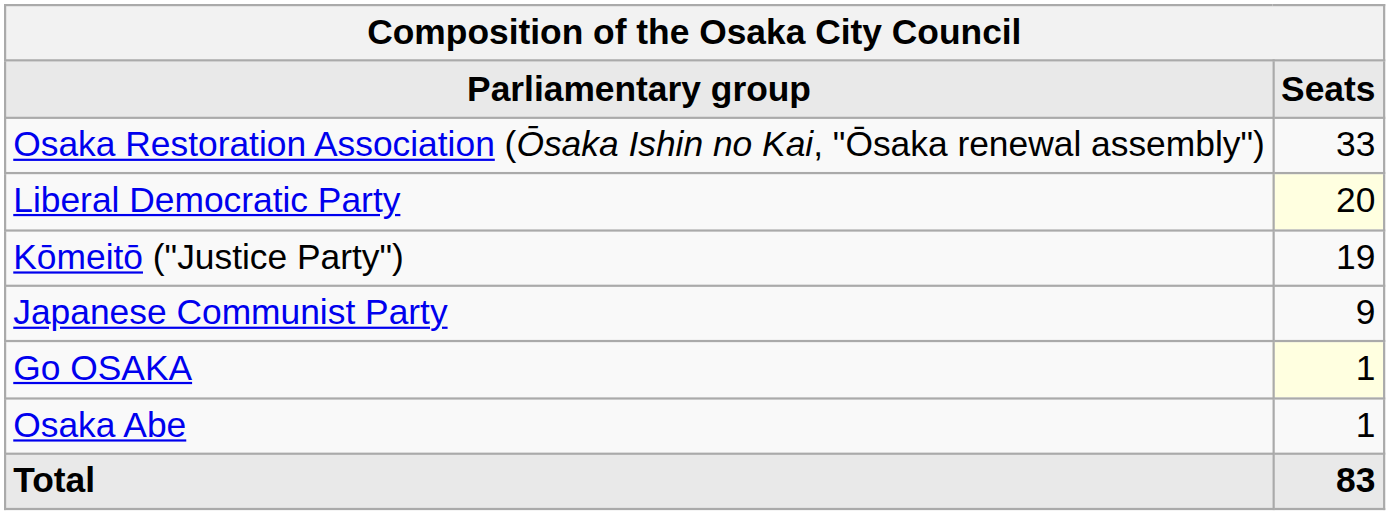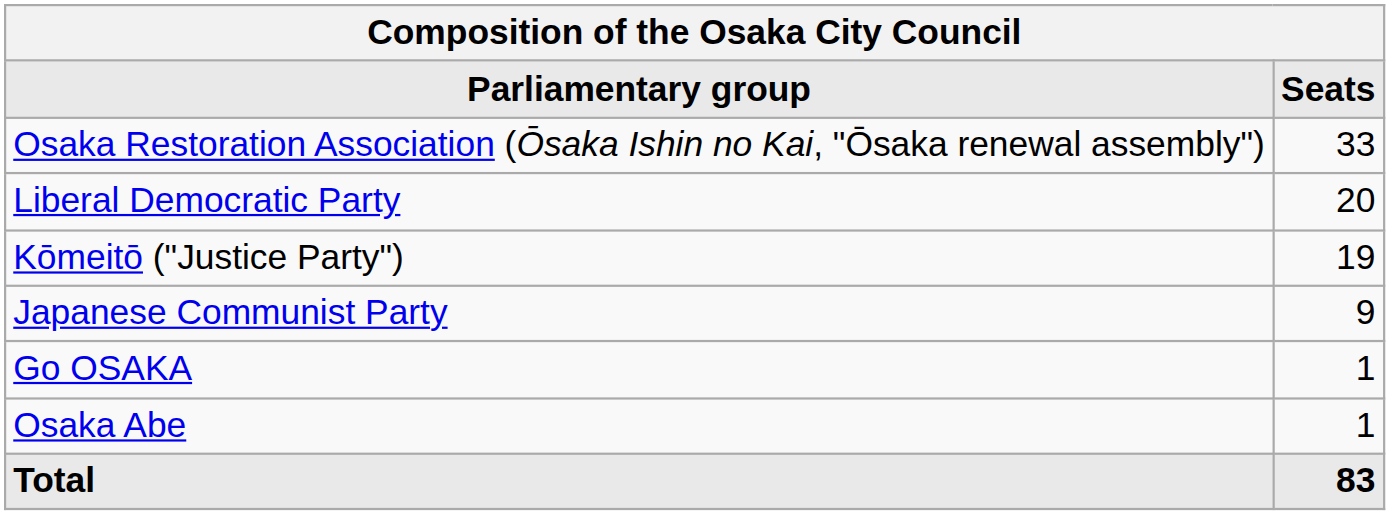(1356, 200) lightyellow background -> (1356, 200) no background
(1366, 369) lightyellow background -> (1366, 369) no background
